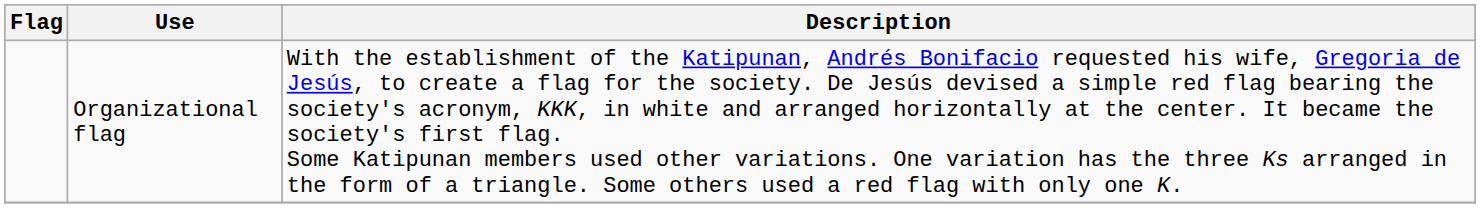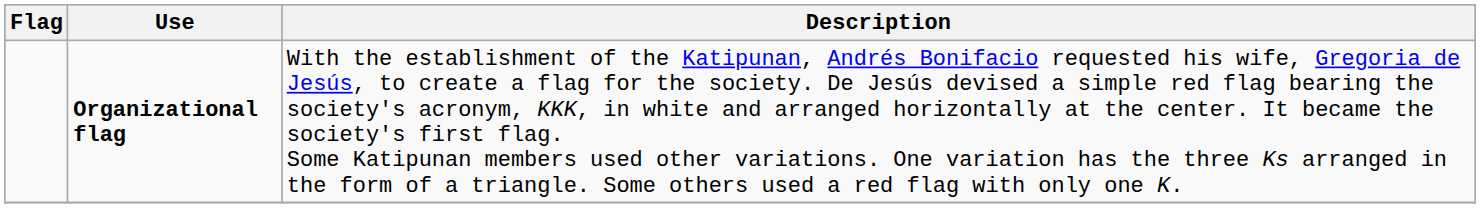(166, 122) normal -> (166, 122) bold
